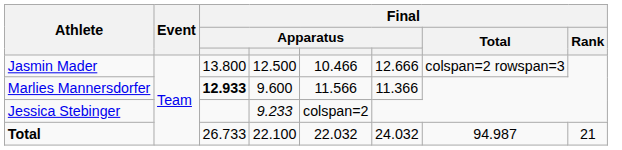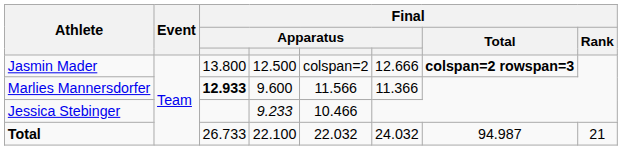(336, 66) 10.466 -> (336, 66) colspan=2
(495, 66) normal -> (500, 66) bold
(336, 111) colspan=2 -> (336, 111) 10.466
